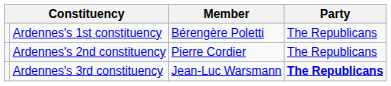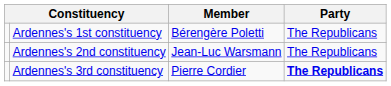(209, 52) Pierre Cordier -> (226, 52) Jean-Luc Warsmann
(226, 71) Jean-Luc Warsmann -> (209, 71) Pierre Cordier
